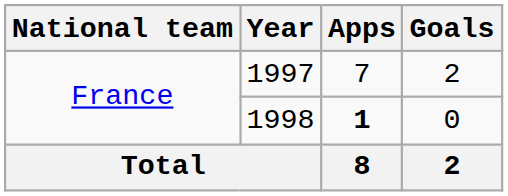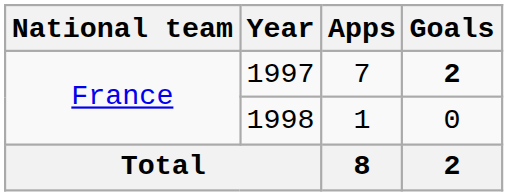(452, 74) normal -> (452, 74) bold
(362, 121) bold -> (362, 121) normal
